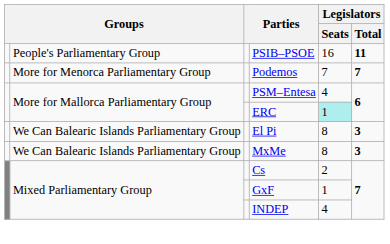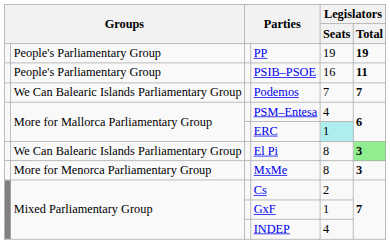+ row: (261, 53)
(112, 72) More for Menorca Parliamentary Group -> (128, 92) We Can Balearic Islands Parliamentary Group
(358, 131) no background -> (359, 151) lightgreen background
(127, 151) We Can Balearic Islands Parliamentary Group -> (113, 170) More for Menorca Parliamentary Group
